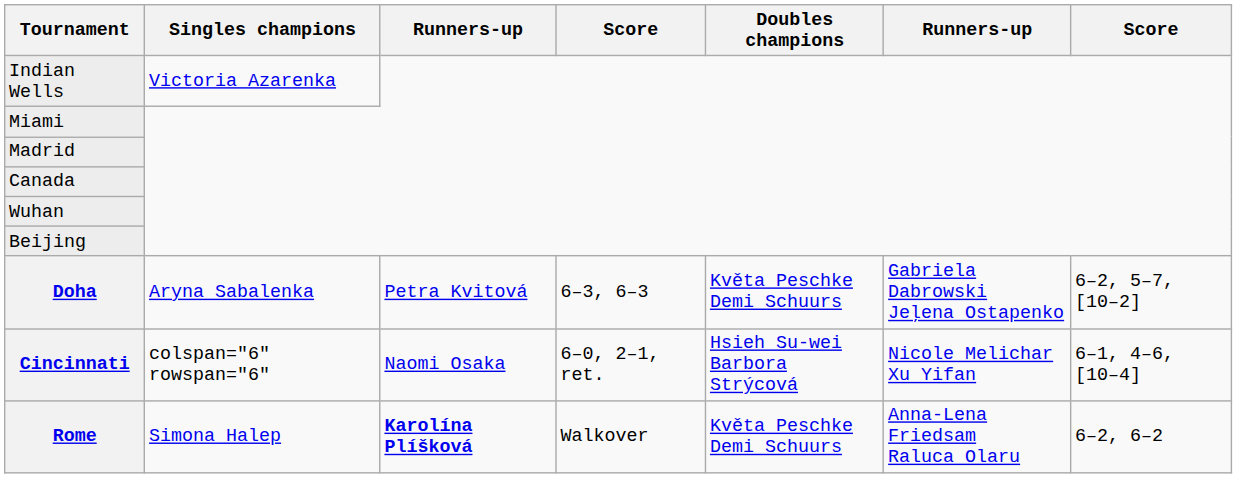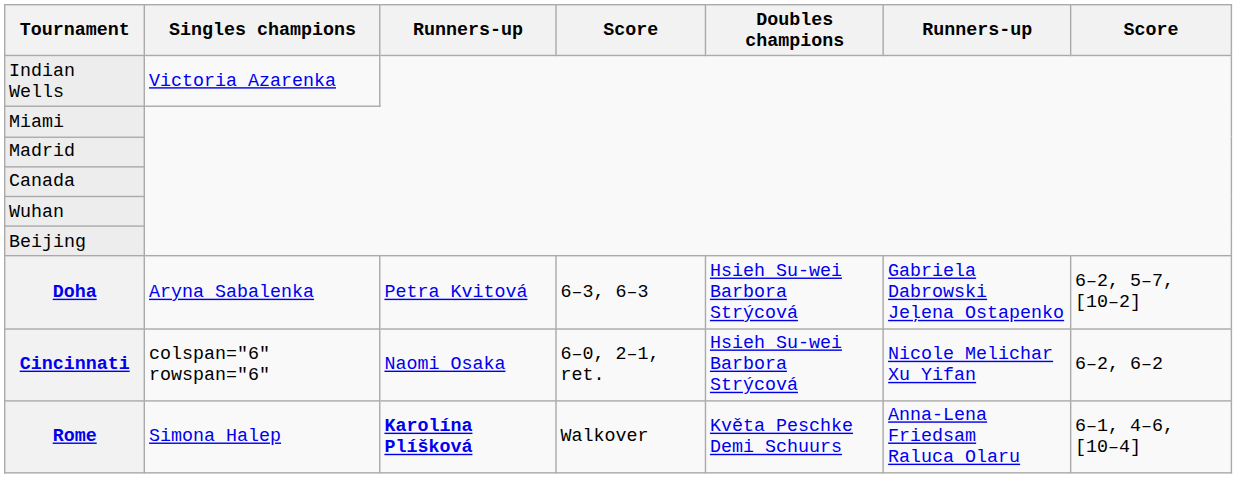(781, 292) Květa Peschke Demi Schuurs -> (776, 292) Hsieh Su-wei Barbora Strýcová
(1125, 364) 6–1, 4–6, [10–4] -> (1119, 364) 6–2, 6–2
(1119, 437) 6–2, 6–2 -> (1125, 437) 6–1, 4–6, [10–4]
